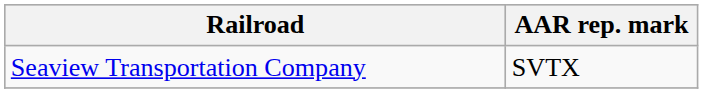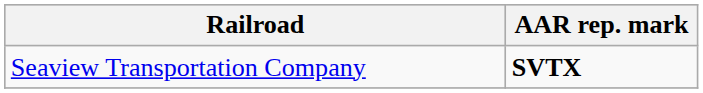(546, 66) normal -> (547, 66) bold
